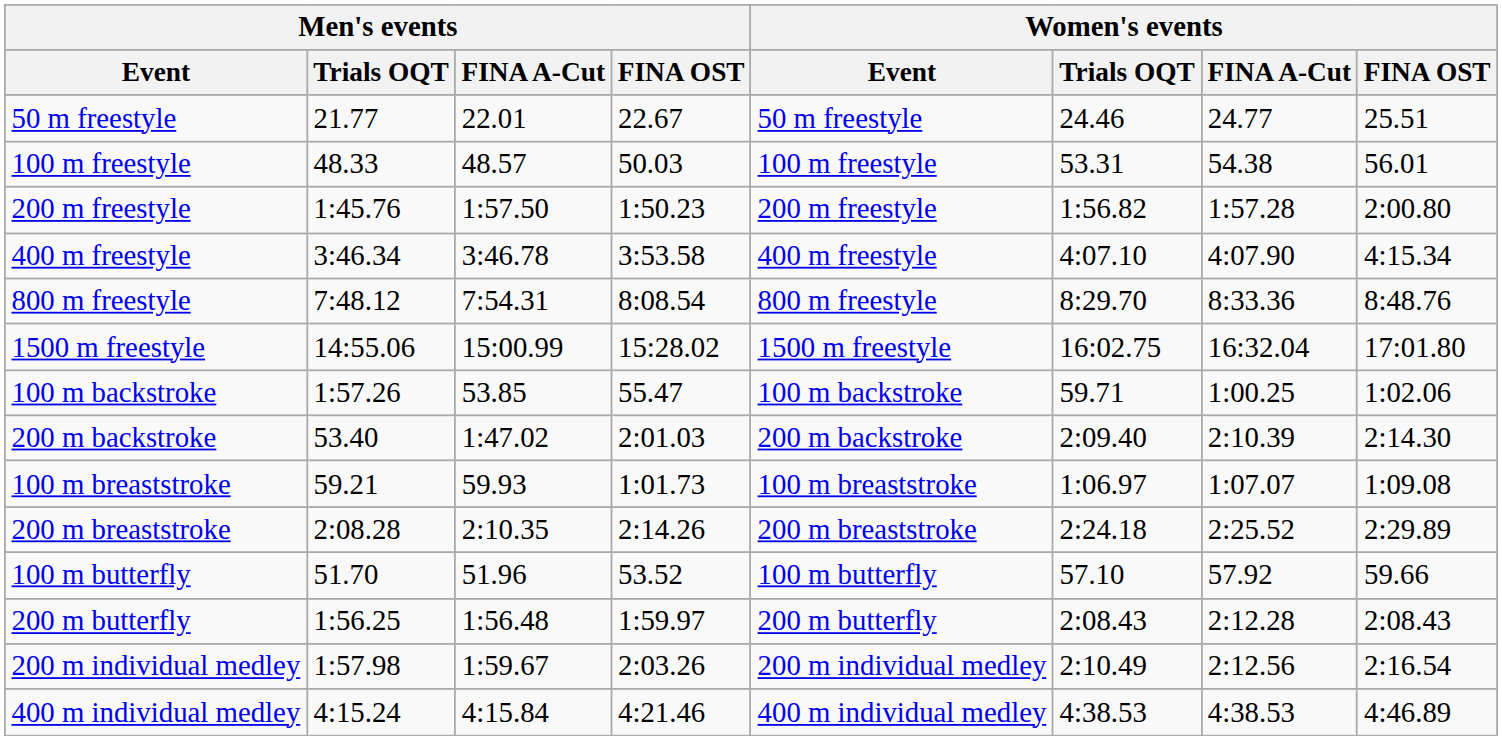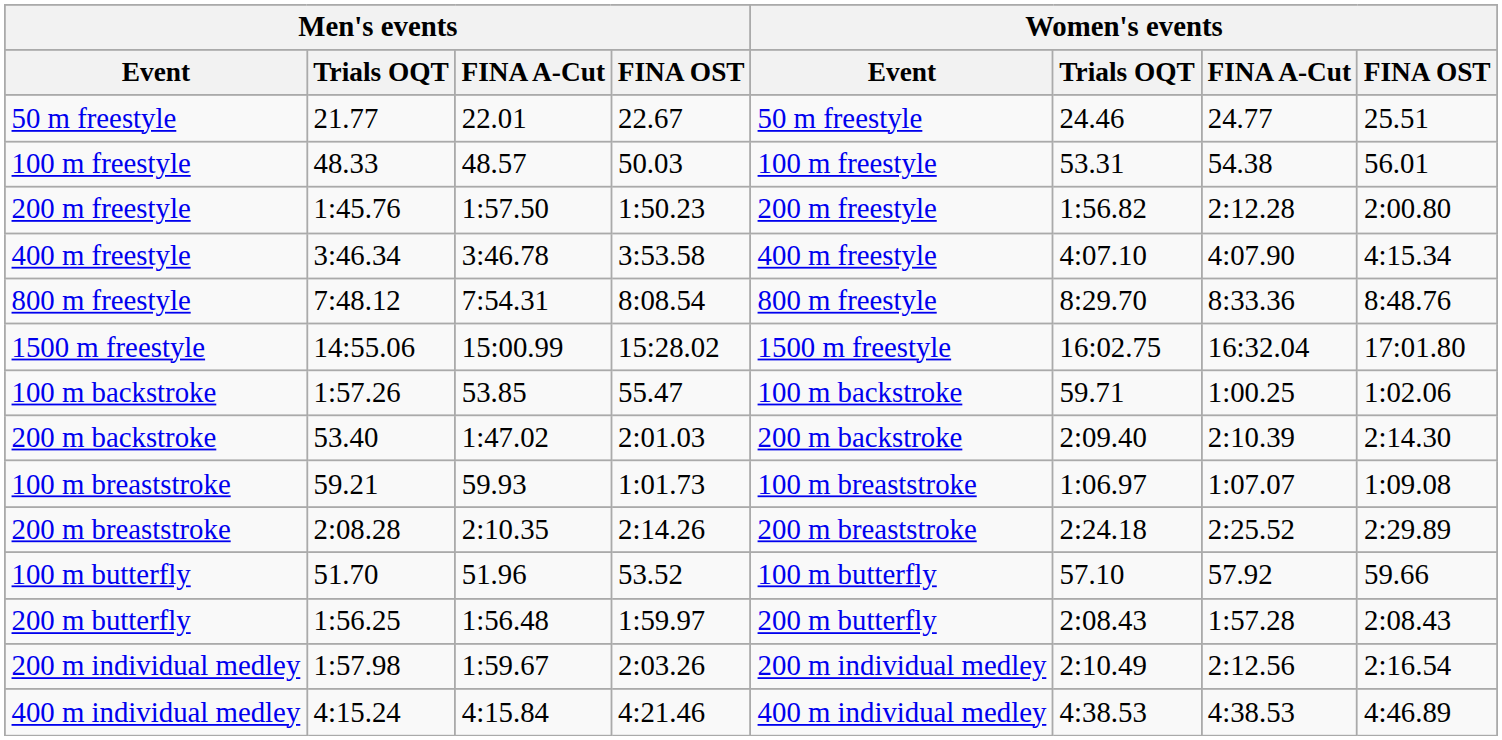(1251, 209) 1:57.28 -> (1251, 209) 2:12.28
(1251, 620) 2:12.28 -> (1251, 620) 1:57.28
